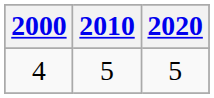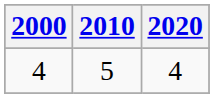(175, 70) 5 -> (175, 70) 4
